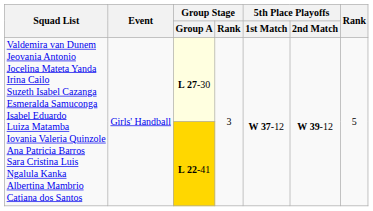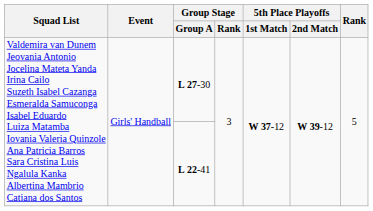(194, 85) lightyellow background -> (194, 85) no background
(194, 170) gold background -> (194, 170) no background
